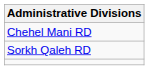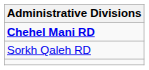(49, 31) normal -> (51, 31) bold
